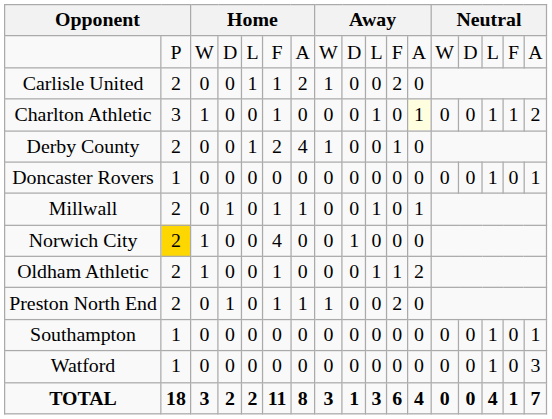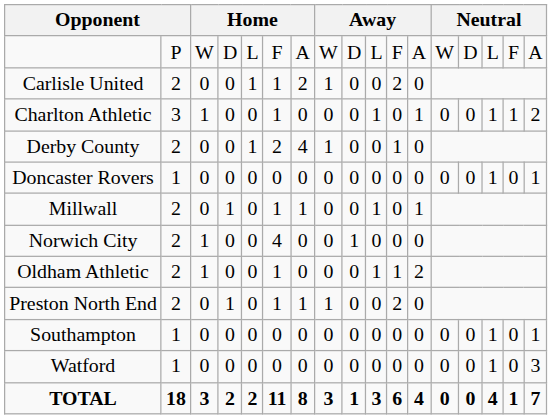(419, 114) lightyellow background -> (419, 114) no background
(176, 240) gold background -> (176, 240) no background
